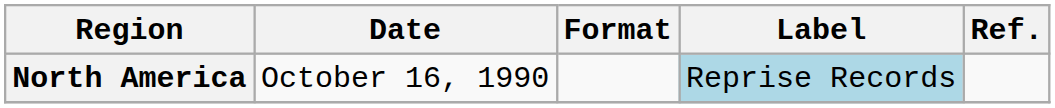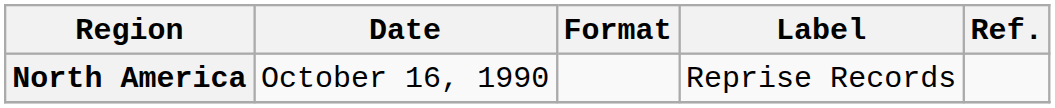(821, 79) lightblue background -> (821, 79) no background
